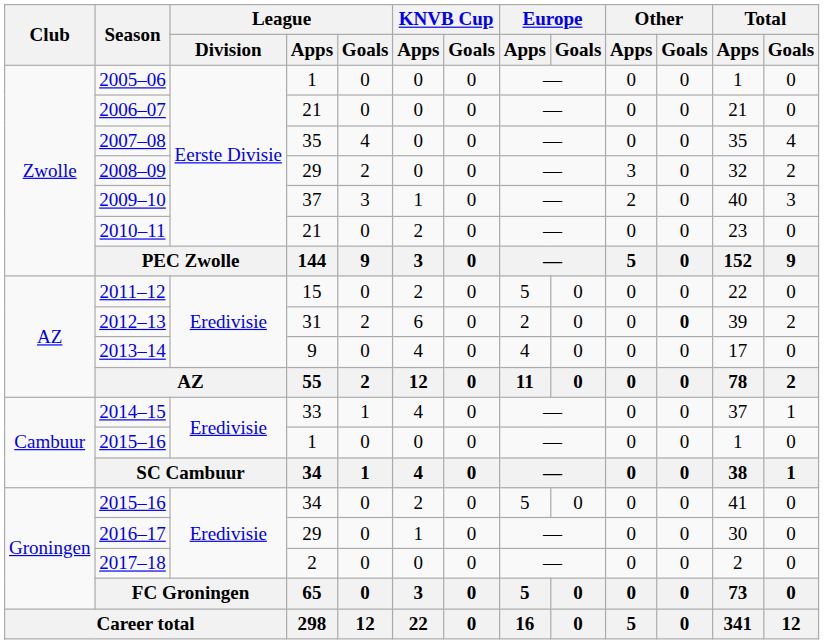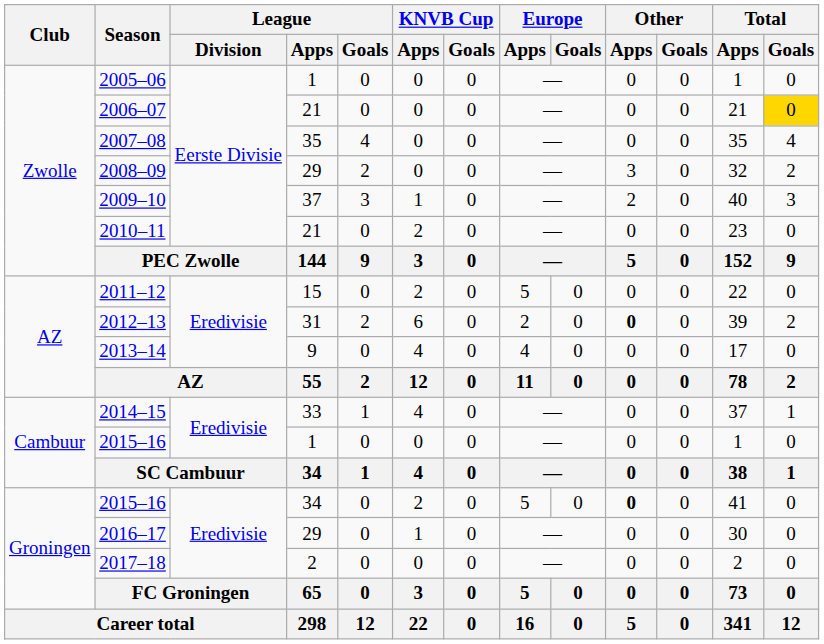(791, 110) no background -> (791, 110) gold background
(631, 321) normal -> (631, 321) bold
(684, 321) bold -> (684, 321) normal
(631, 502) normal -> (631, 502) bold
